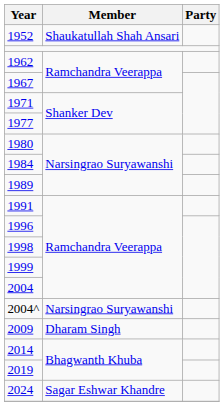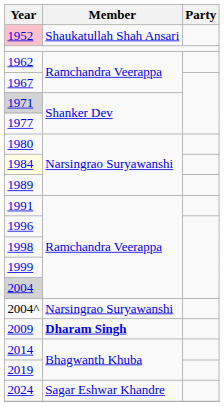(20, 35) no background -> (20, 35) pink background
(20, 102) no background -> (20, 102) lightgrey background
(20, 164) no background -> (20, 164) lightyellow background
(20, 287) no background -> (20, 287) lightgrey background
(83, 329) normal -> (86, 329) bold
